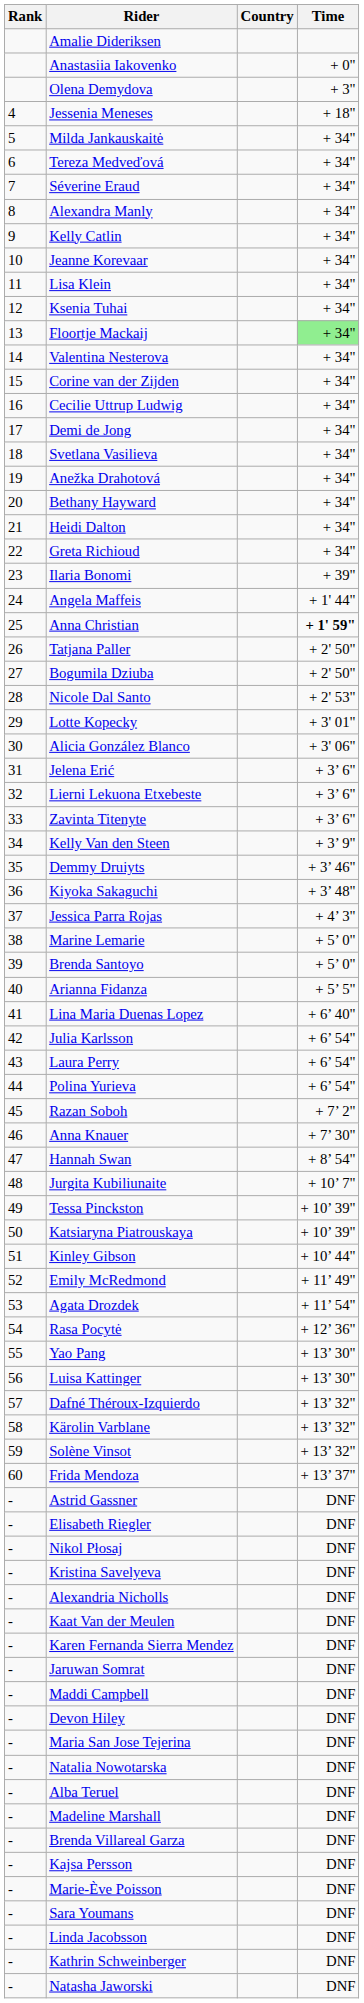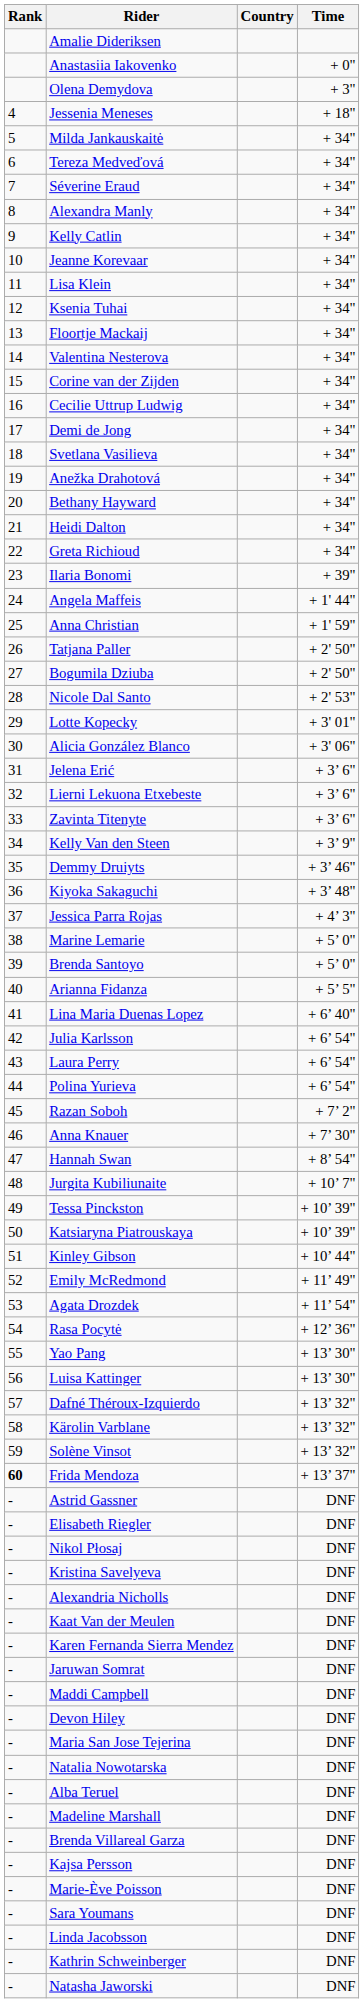(339, 332) lightgreen background -> (339, 332) no background
(330, 624) bold -> (332, 624) normal
(15, 1475) normal -> (15, 1475) bold
